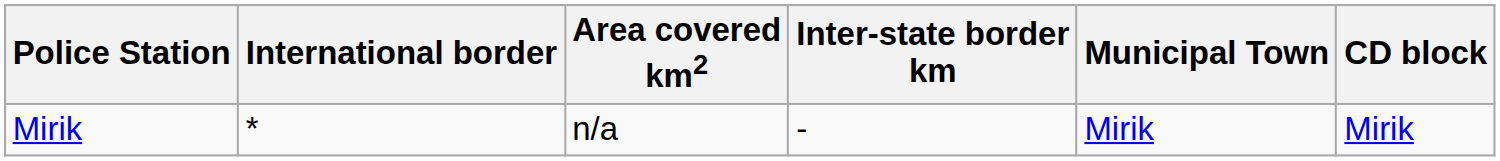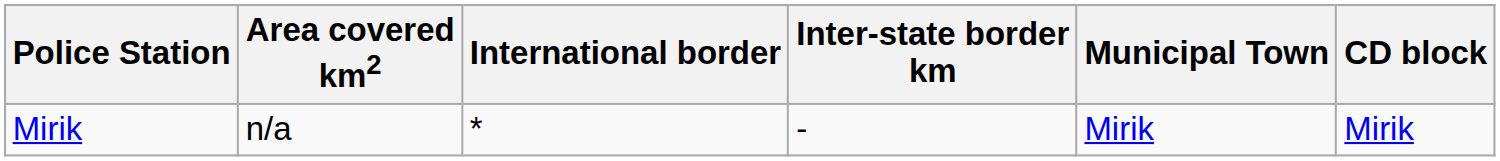columns swapped: (677, 53) <-> (401, 53)
